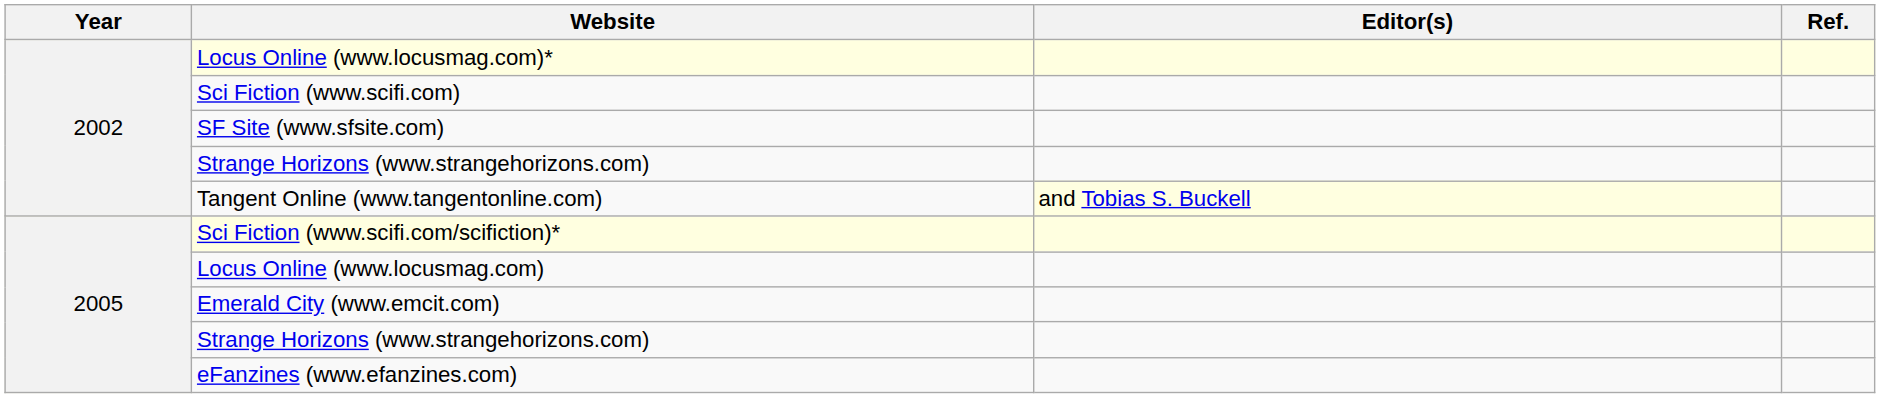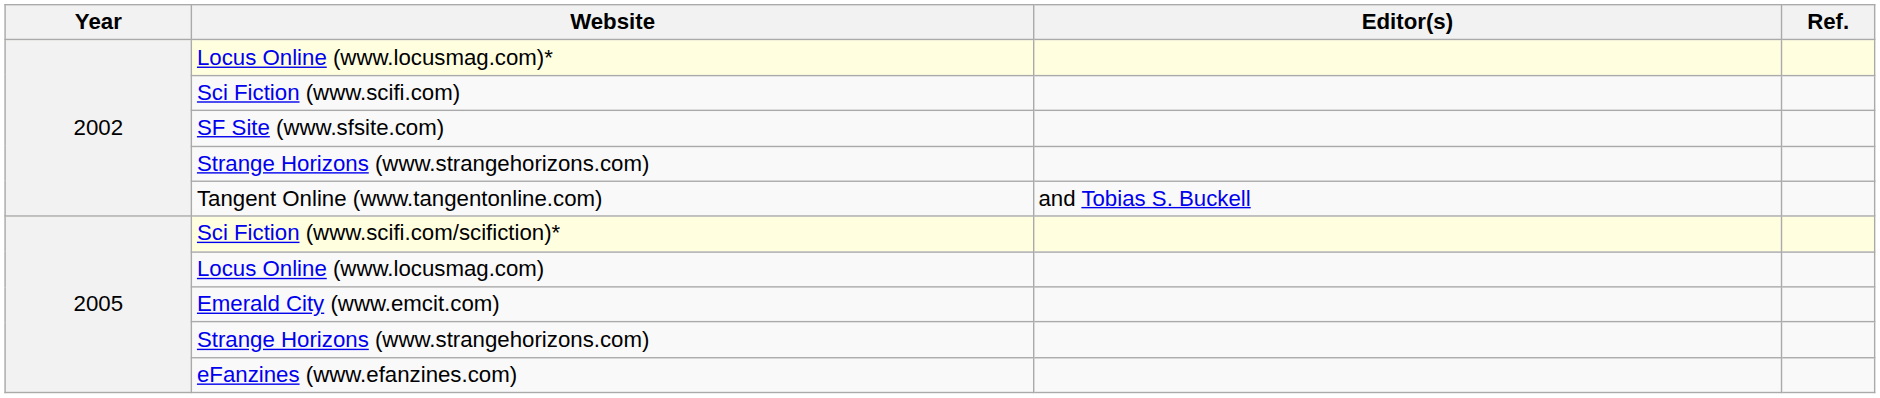(1145, 198) lightyellow background -> (1145, 198) no background
